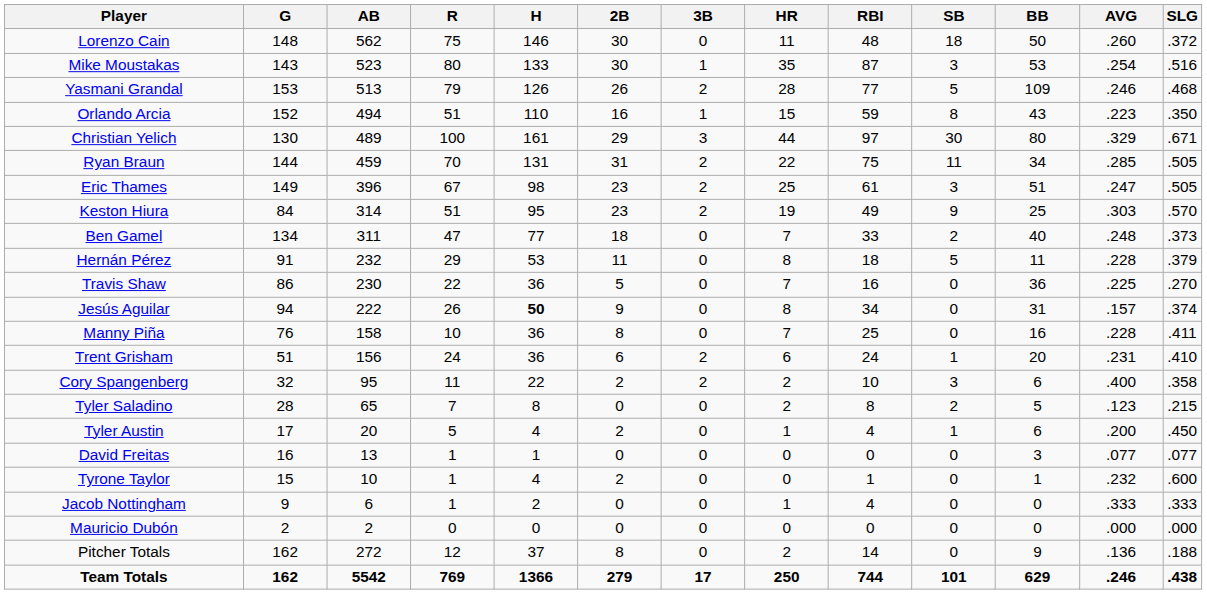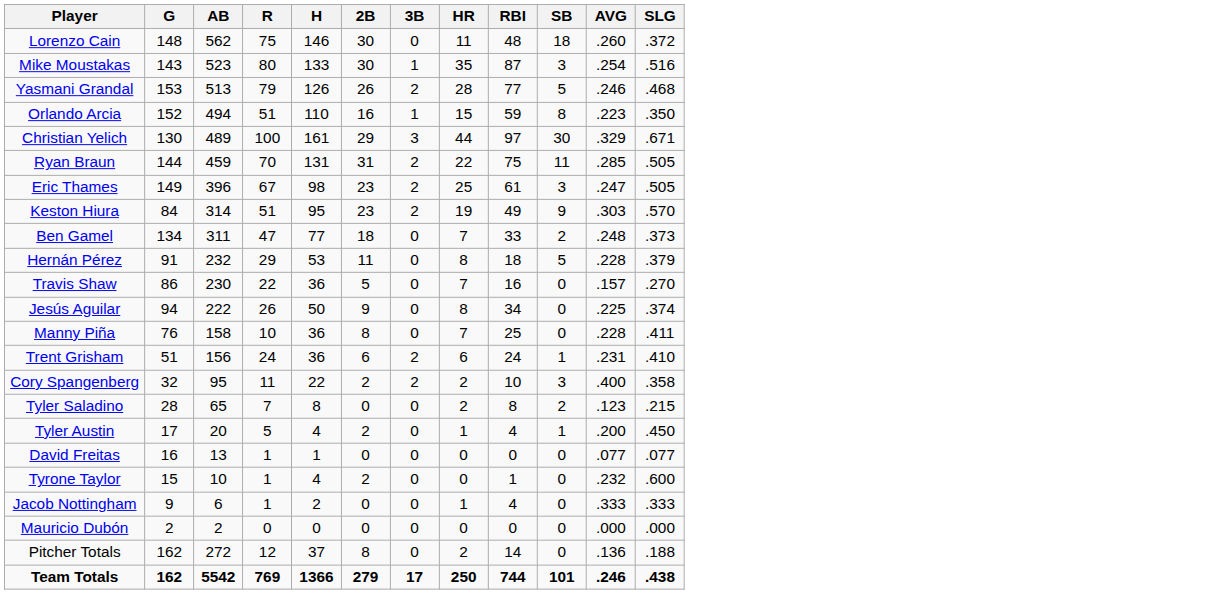- column: (1037, 16)
(1121, 284) .225 -> (611, 284) .157
(536, 308) bold -> (316, 308) normal
(1121, 308) .157 -> (611, 308) .225
